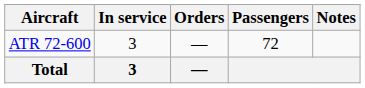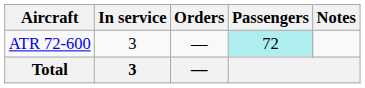(271, 43) no background -> (271, 43) paleturquoise background
